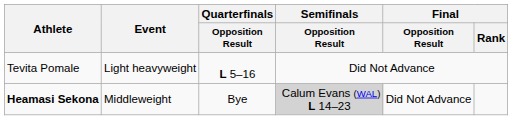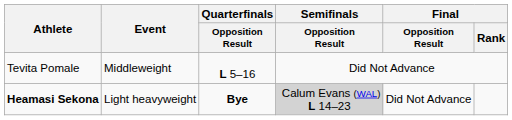(150, 69) Light heavyweight -> (138, 69) Middleweight
(138, 100) Middleweight -> (150, 100) Light heavyweight
(237, 100) normal -> (237, 100) bold
